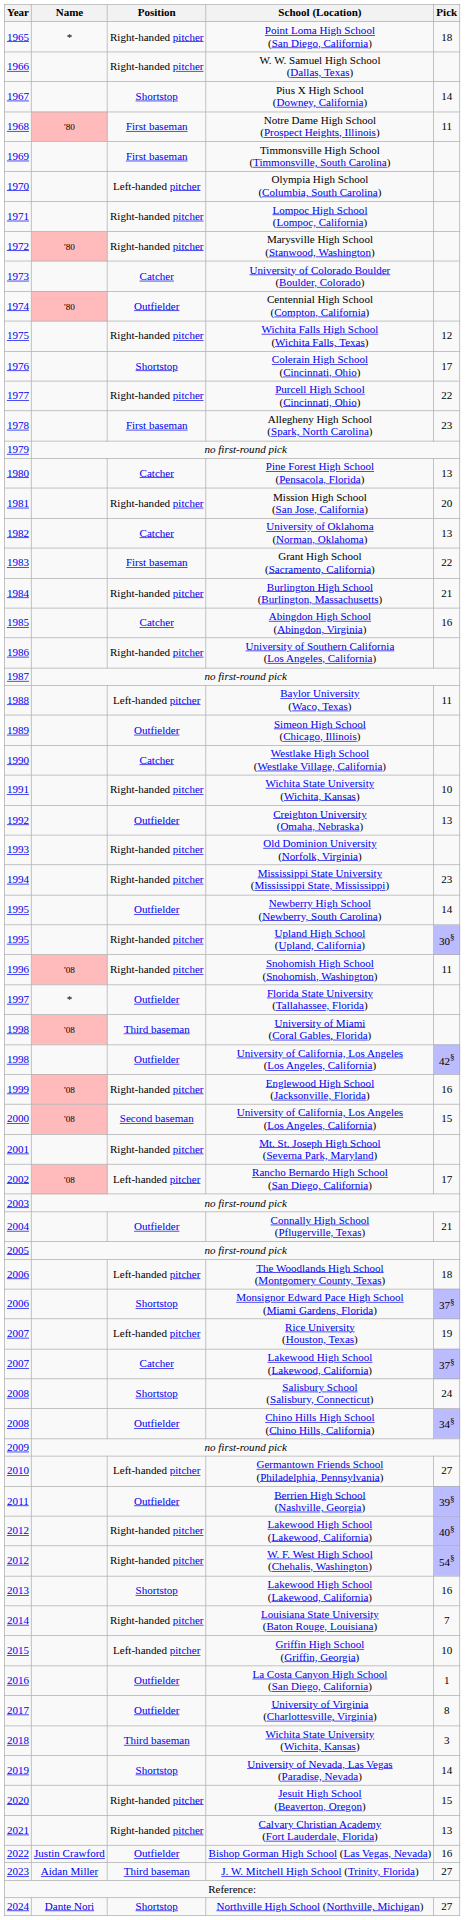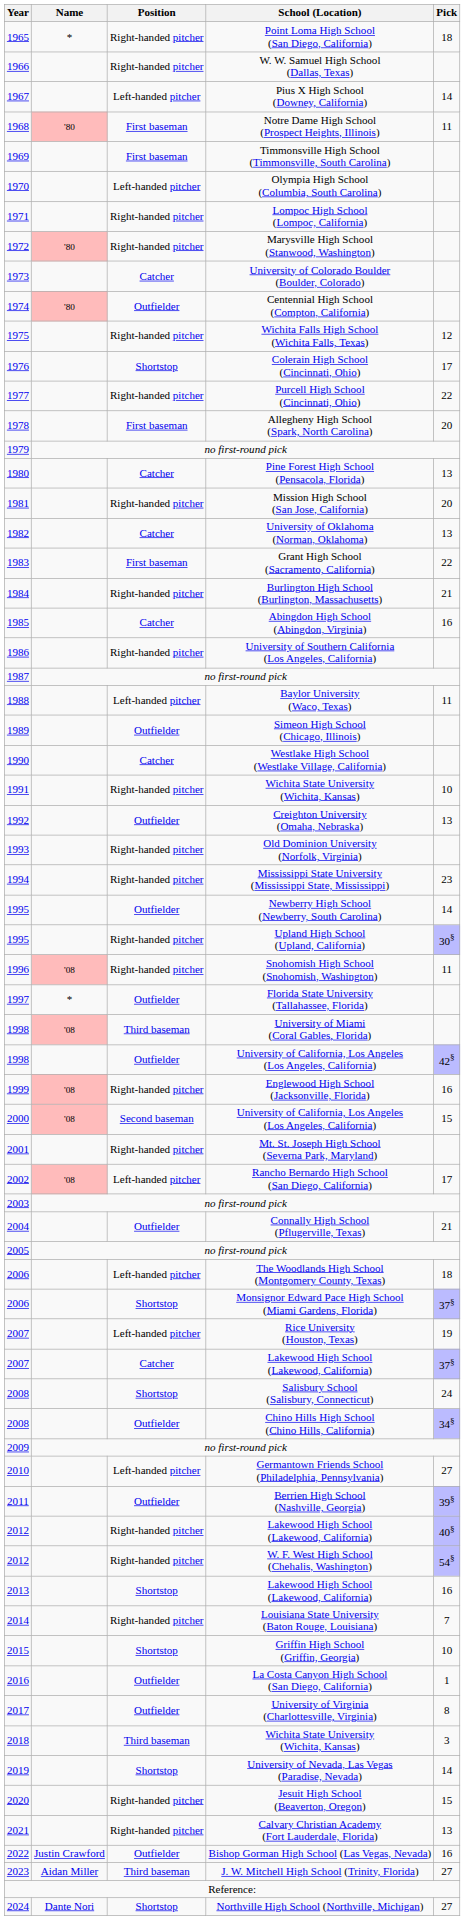(157, 96) Shortstop -> (157, 96) Left-handed pitcher
(447, 426) 23 -> (447, 426) 20
(157, 1650) Left-handed pitcher -> (157, 1650) Shortstop
